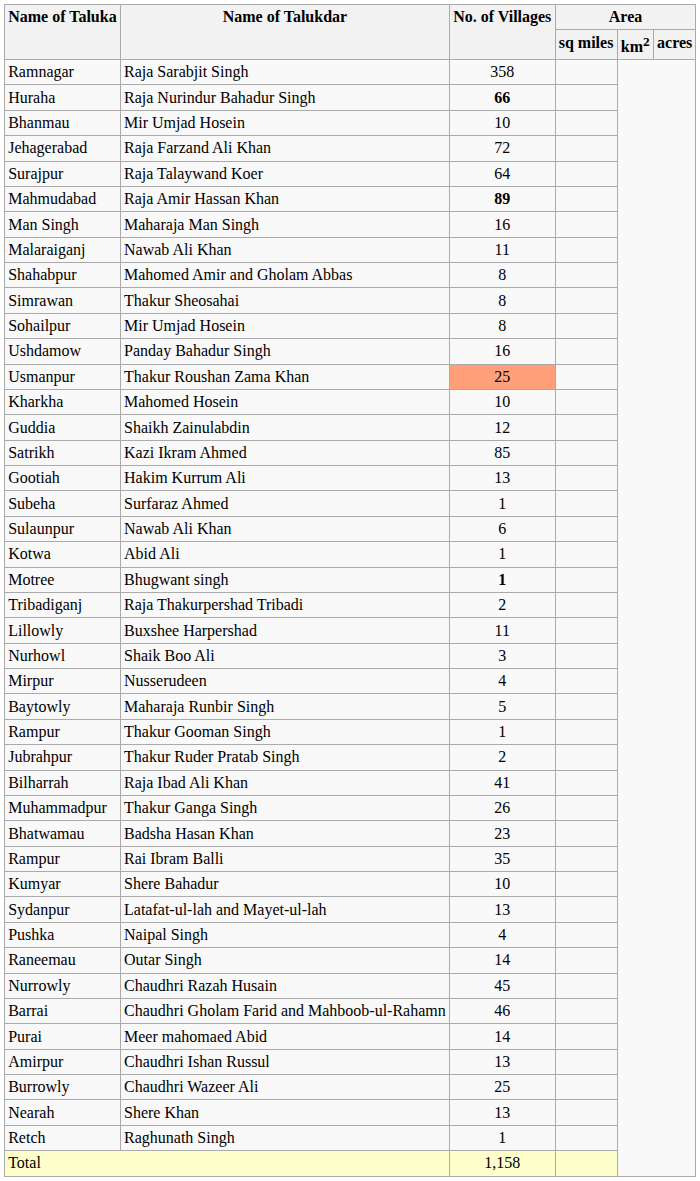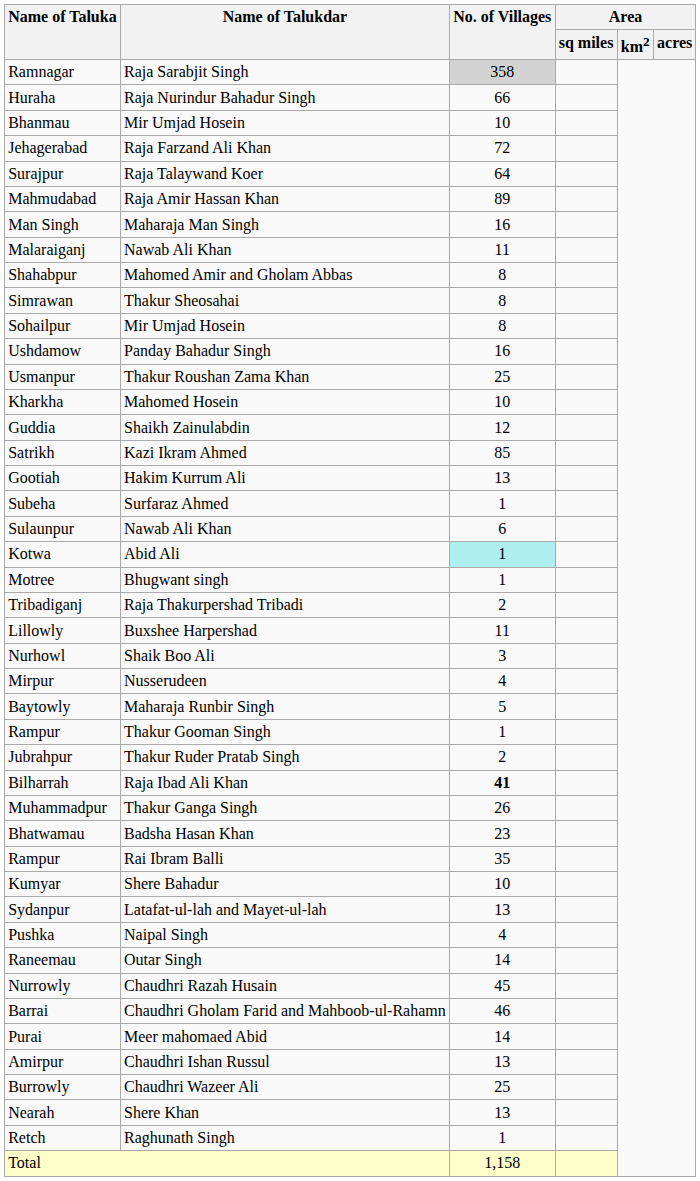(502, 72) no background -> (502, 72) lightgrey background
(502, 97) bold -> (502, 97) normal
(502, 199) bold -> (502, 199) normal
(502, 376) lightsalmon background -> (502, 376) no background
(502, 554) no background -> (502, 554) paleturquoise background
(502, 579) bold -> (502, 579) normal
(502, 782) normal -> (502, 782) bold
